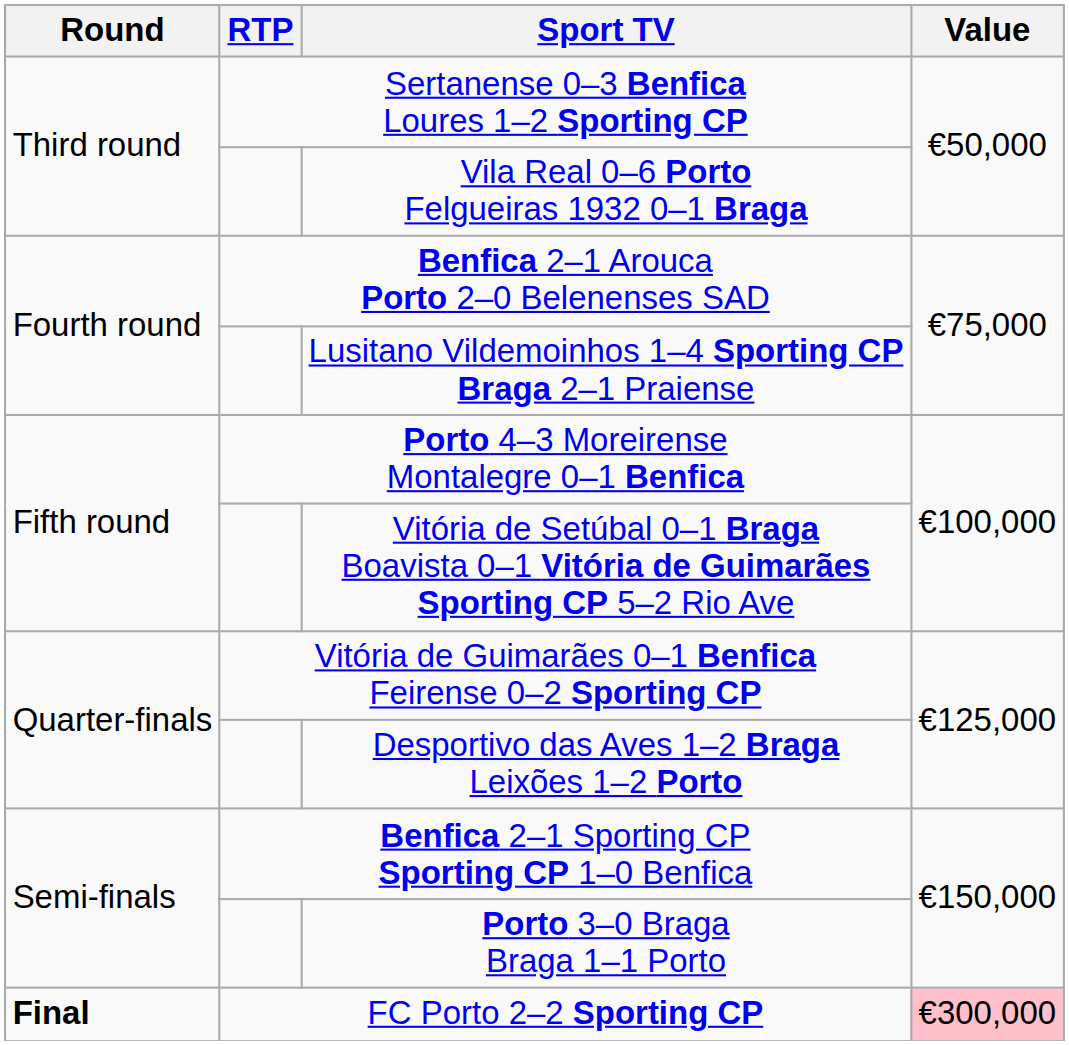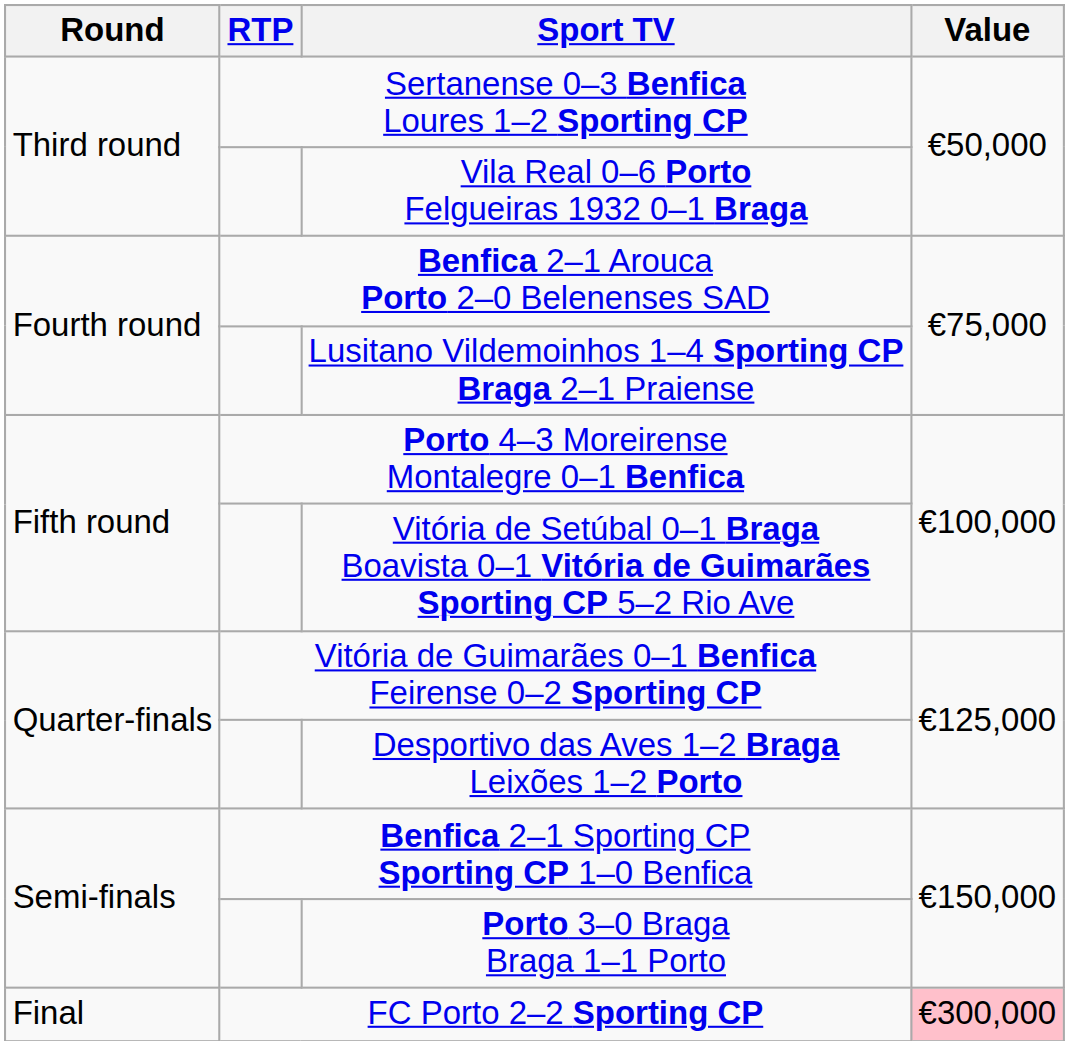(51, 1013) bold -> (48, 1013) normal
